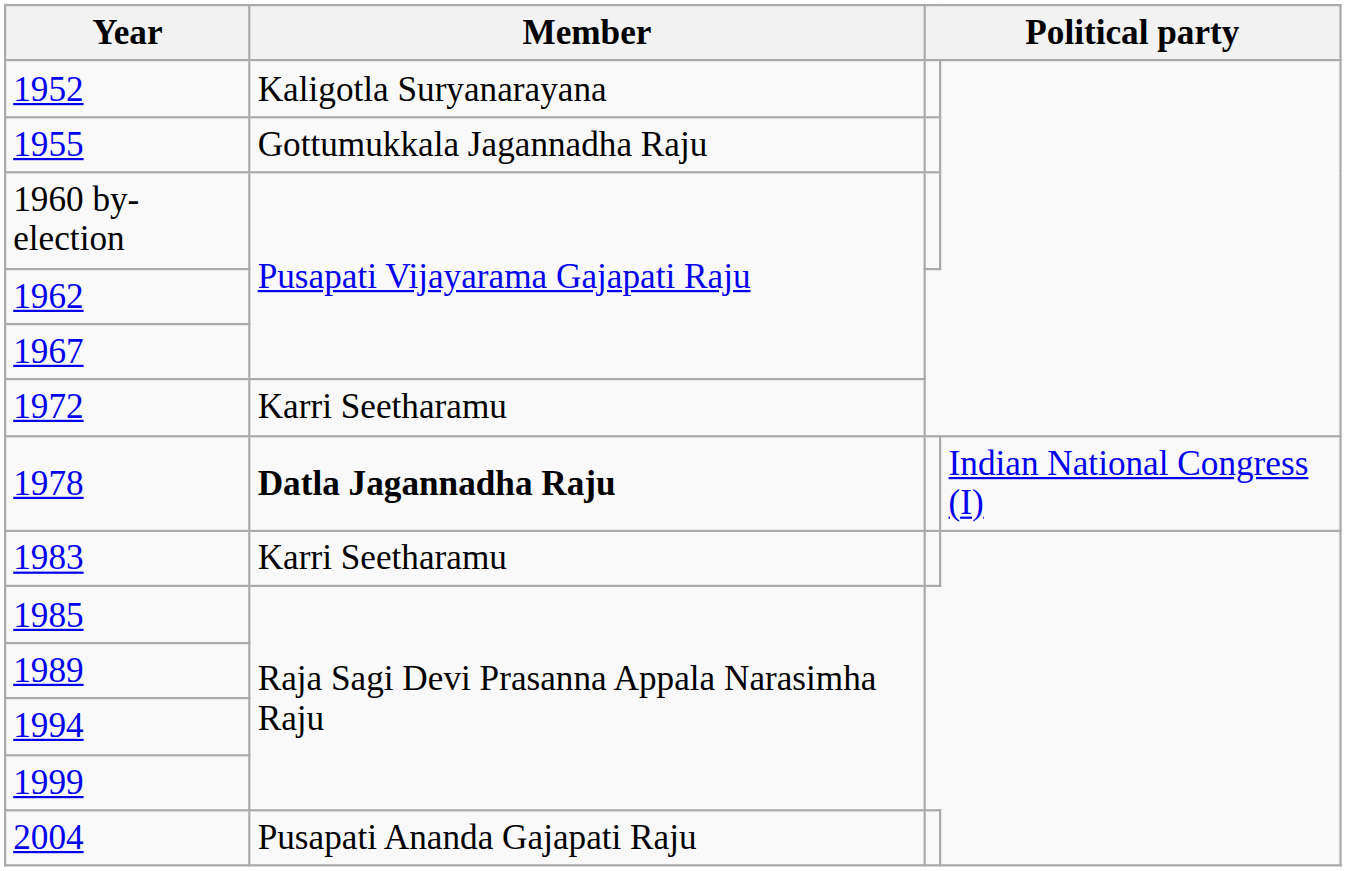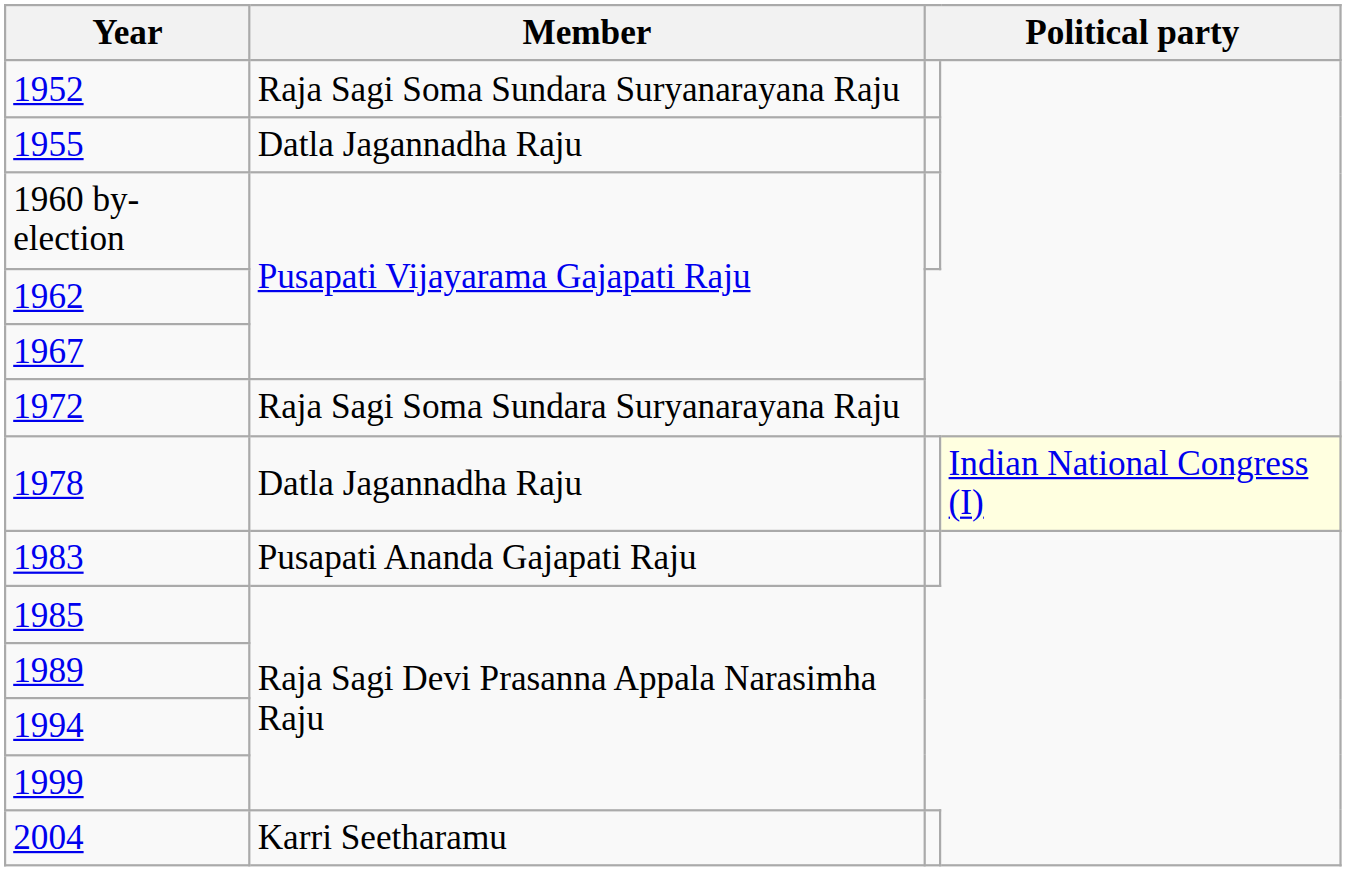(432, 88) Kaligotla Suryanarayana -> (579, 88) Raja Sagi Soma Sundara Suryanarayana Raju
(483, 144) Gottumukkala Jagannadha Raju -> (420, 144) Datla Jagannadha Raju
(382, 406) Karri Seetharamu -> (579, 406) Raja Sagi Soma Sundara Suryanarayana Raju
(437, 482) bold -> (420, 482) normal
(1128, 482) no background -> (1128, 482) lightyellow background
(382, 558) Karri Seetharamu -> (477, 558) Pusapati Ananda Gajapati Raju
(477, 837) Pusapati Ananda Gajapati Raju -> (382, 837) Karri Seetharamu
